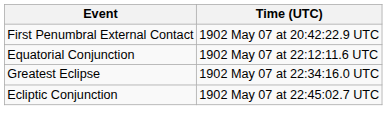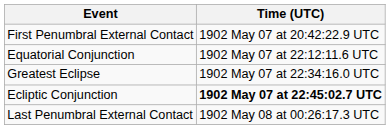(289, 94) normal -> (291, 94) bold
+ row: (100, 114)
